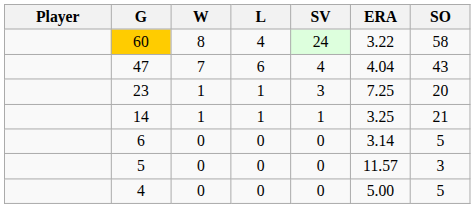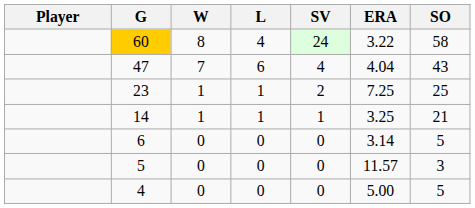(321, 91) 3 -> (321, 91) 2
(440, 91) 20 -> (440, 91) 25
